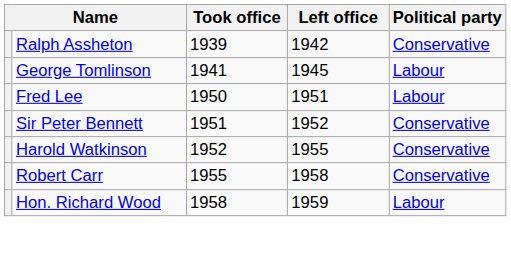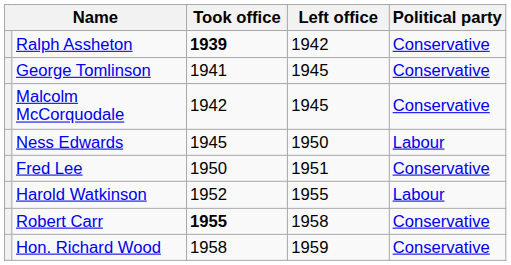(209, 44) normal -> (209, 44) bold
(419, 70) Labour -> (441, 70) Conservative
+ row: (70, 106)
+ row: (70, 141)
(419, 96) Labour -> (441, 168) Conservative
- row: (79, 123)
(441, 149) Conservative -> (419, 194) Labour
(209, 176) normal -> (209, 221) bold
(419, 202) Labour -> (441, 247) Conservative
